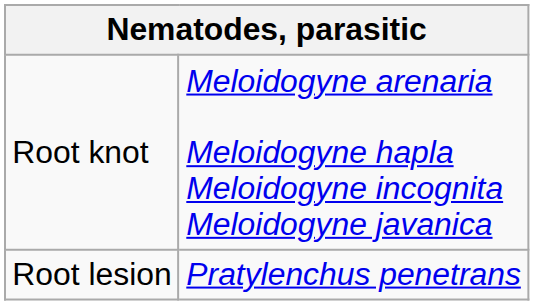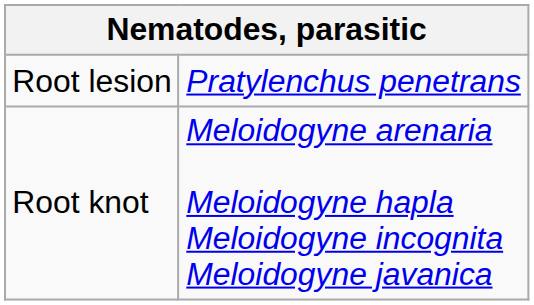rows swapped: (80, 151) <-> (92, 274)
